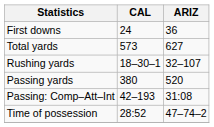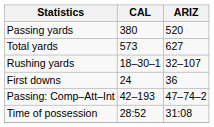rows swapped: (34, 30) <-> (40, 80)
(179, 97) 31:08 -> (186, 97) 47–74–2
(186, 113) 47–74–2 -> (179, 113) 31:08
